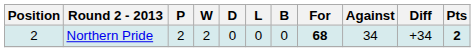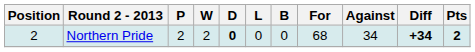(232, 36) normal -> (232, 36) bold
(320, 36) bold -> (320, 36) normal
(421, 36) normal -> (421, 36) bold
